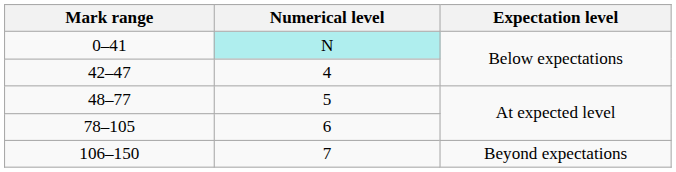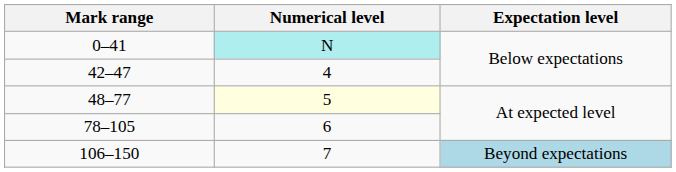(327, 99) no background -> (327, 99) lightyellow background
(556, 153) no background -> (556, 153) lightblue background
